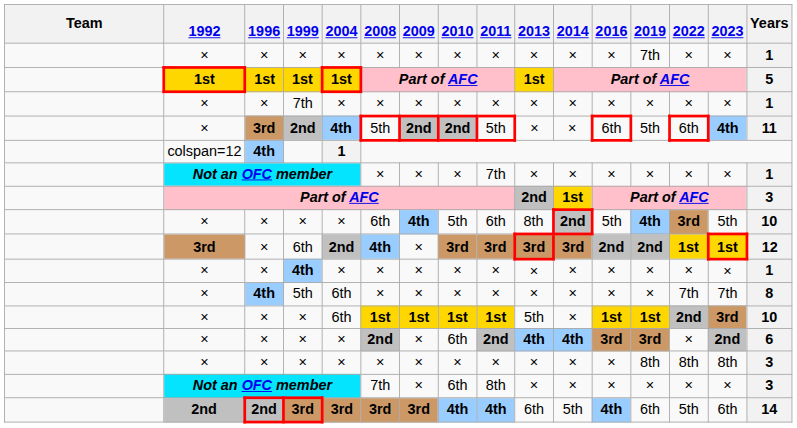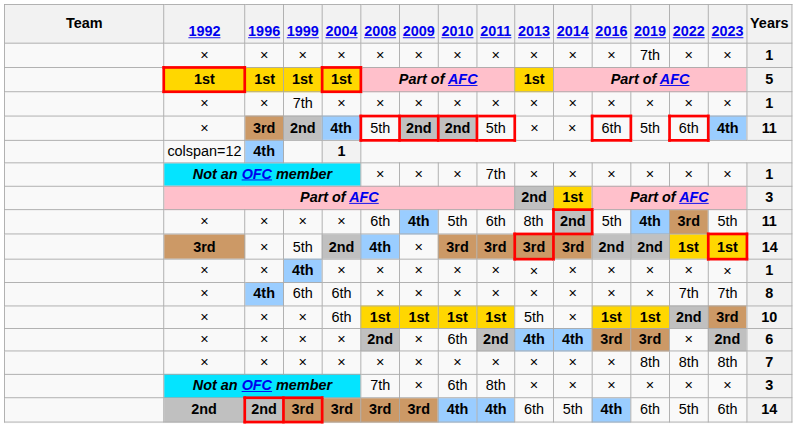(769, 222) 10 -> (769, 222) 11
(303, 246) 6th -> (303, 246) 5th
(770, 246) 12 -> (770, 246) 14
(303, 294) 5th -> (303, 294) 6th
(769, 362) 3 -> (769, 362) 7
